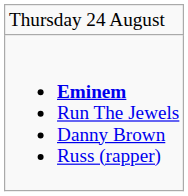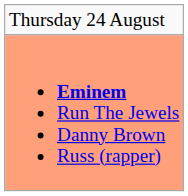(94, 123) no background -> (94, 123) lightsalmon background
